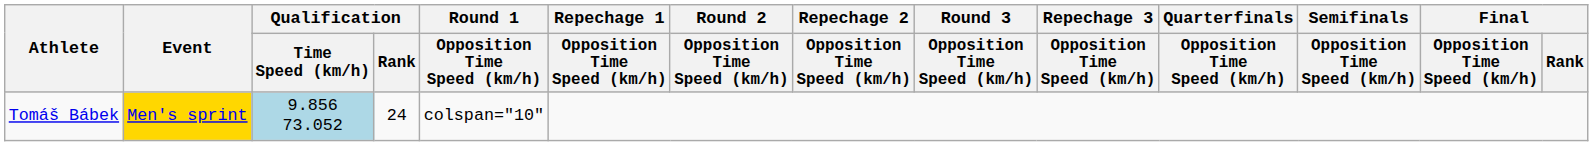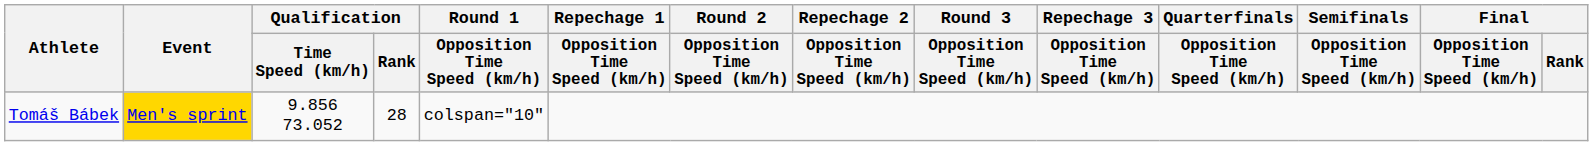(313, 116) lightblue background -> (313, 116) no background
(397, 116) 24 -> (397, 116) 28
